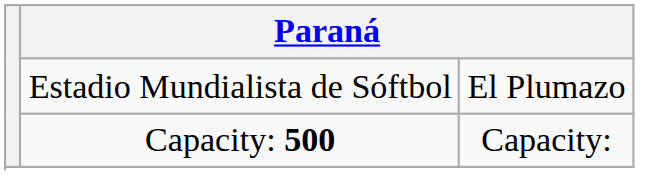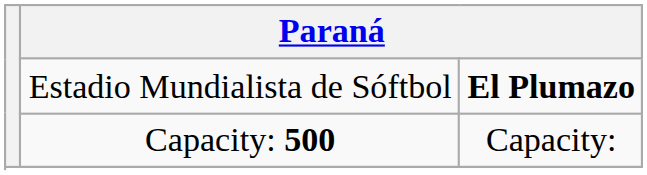(547, 85) normal -> (551, 85) bold
